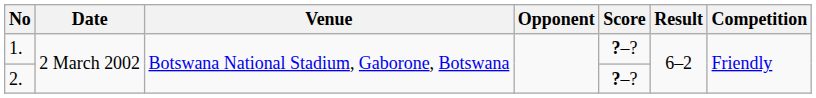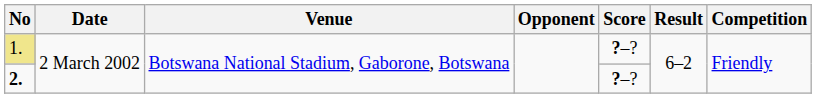(16, 48) no background -> (16, 48) khaki background
(16, 78) normal -> (16, 78) bold
